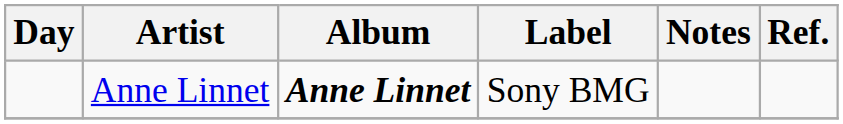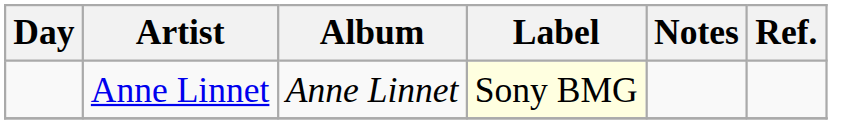(378, 88) bold -> (372, 88) normal
(568, 88) no background -> (556, 88) lightyellow background
